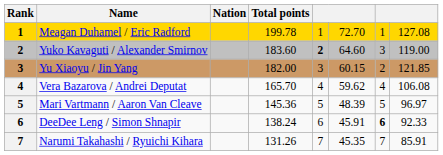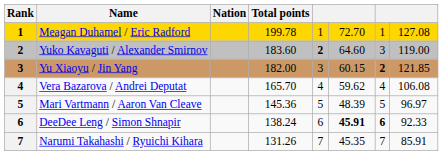(382, 68) normal -> (382, 68) bold
(352, 123) normal -> (352, 123) bold
